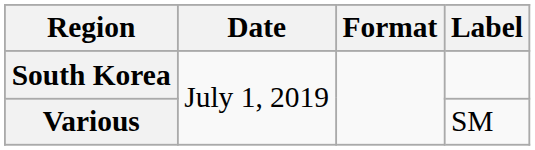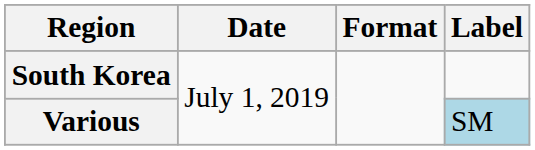(472, 121) no background -> (472, 121) lightblue background
